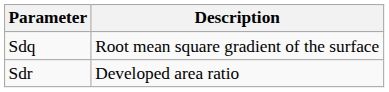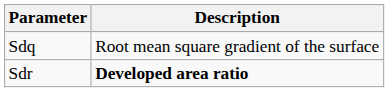(167, 73) normal -> (172, 73) bold
